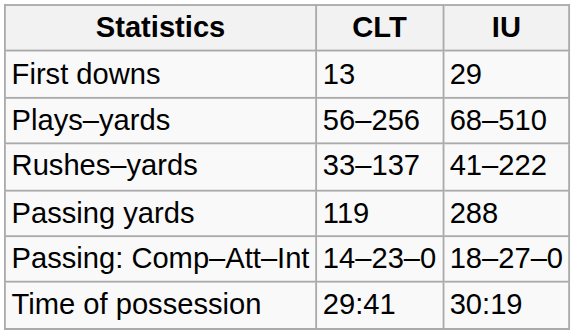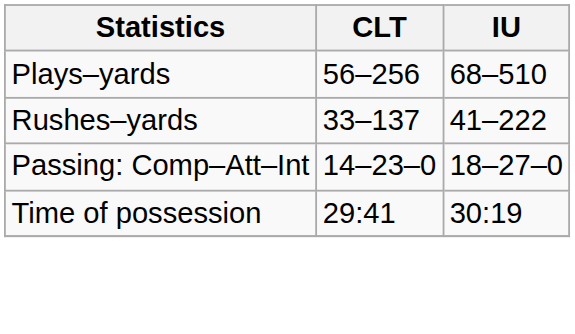- row: (86, 73)
- row: (103, 212)
